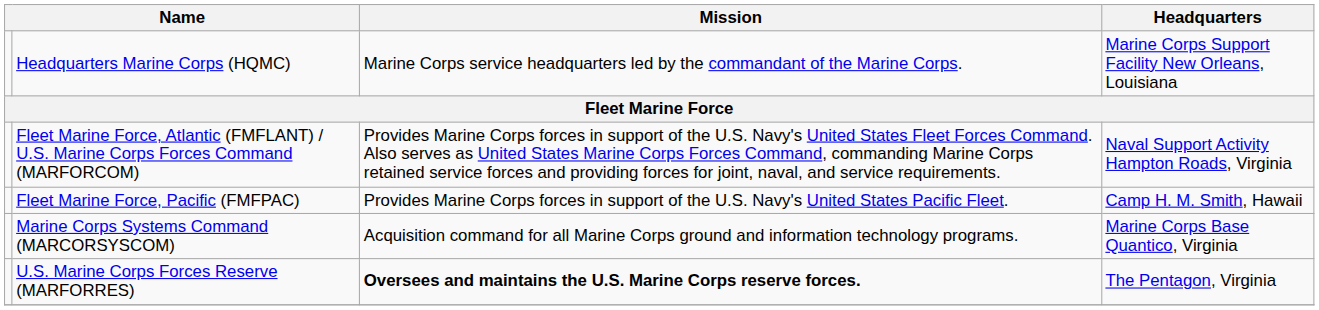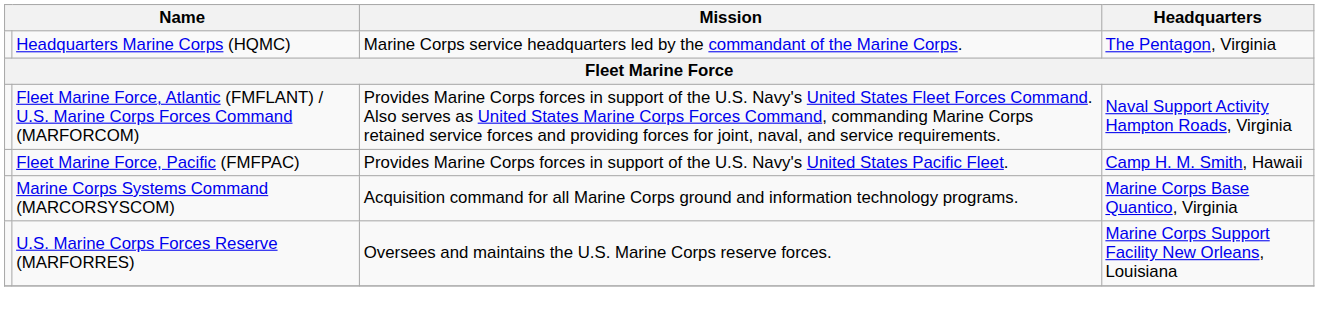(1188, 63) Marine Corps Support Facility New Orleans, Louisiana -> (1191, 44) The Pentagon, Virginia
(612, 281) bold -> (598, 253) normal
(1191, 281) The Pentagon, Virginia -> (1188, 253) Marine Corps Support Facility New Orleans, Louisiana
